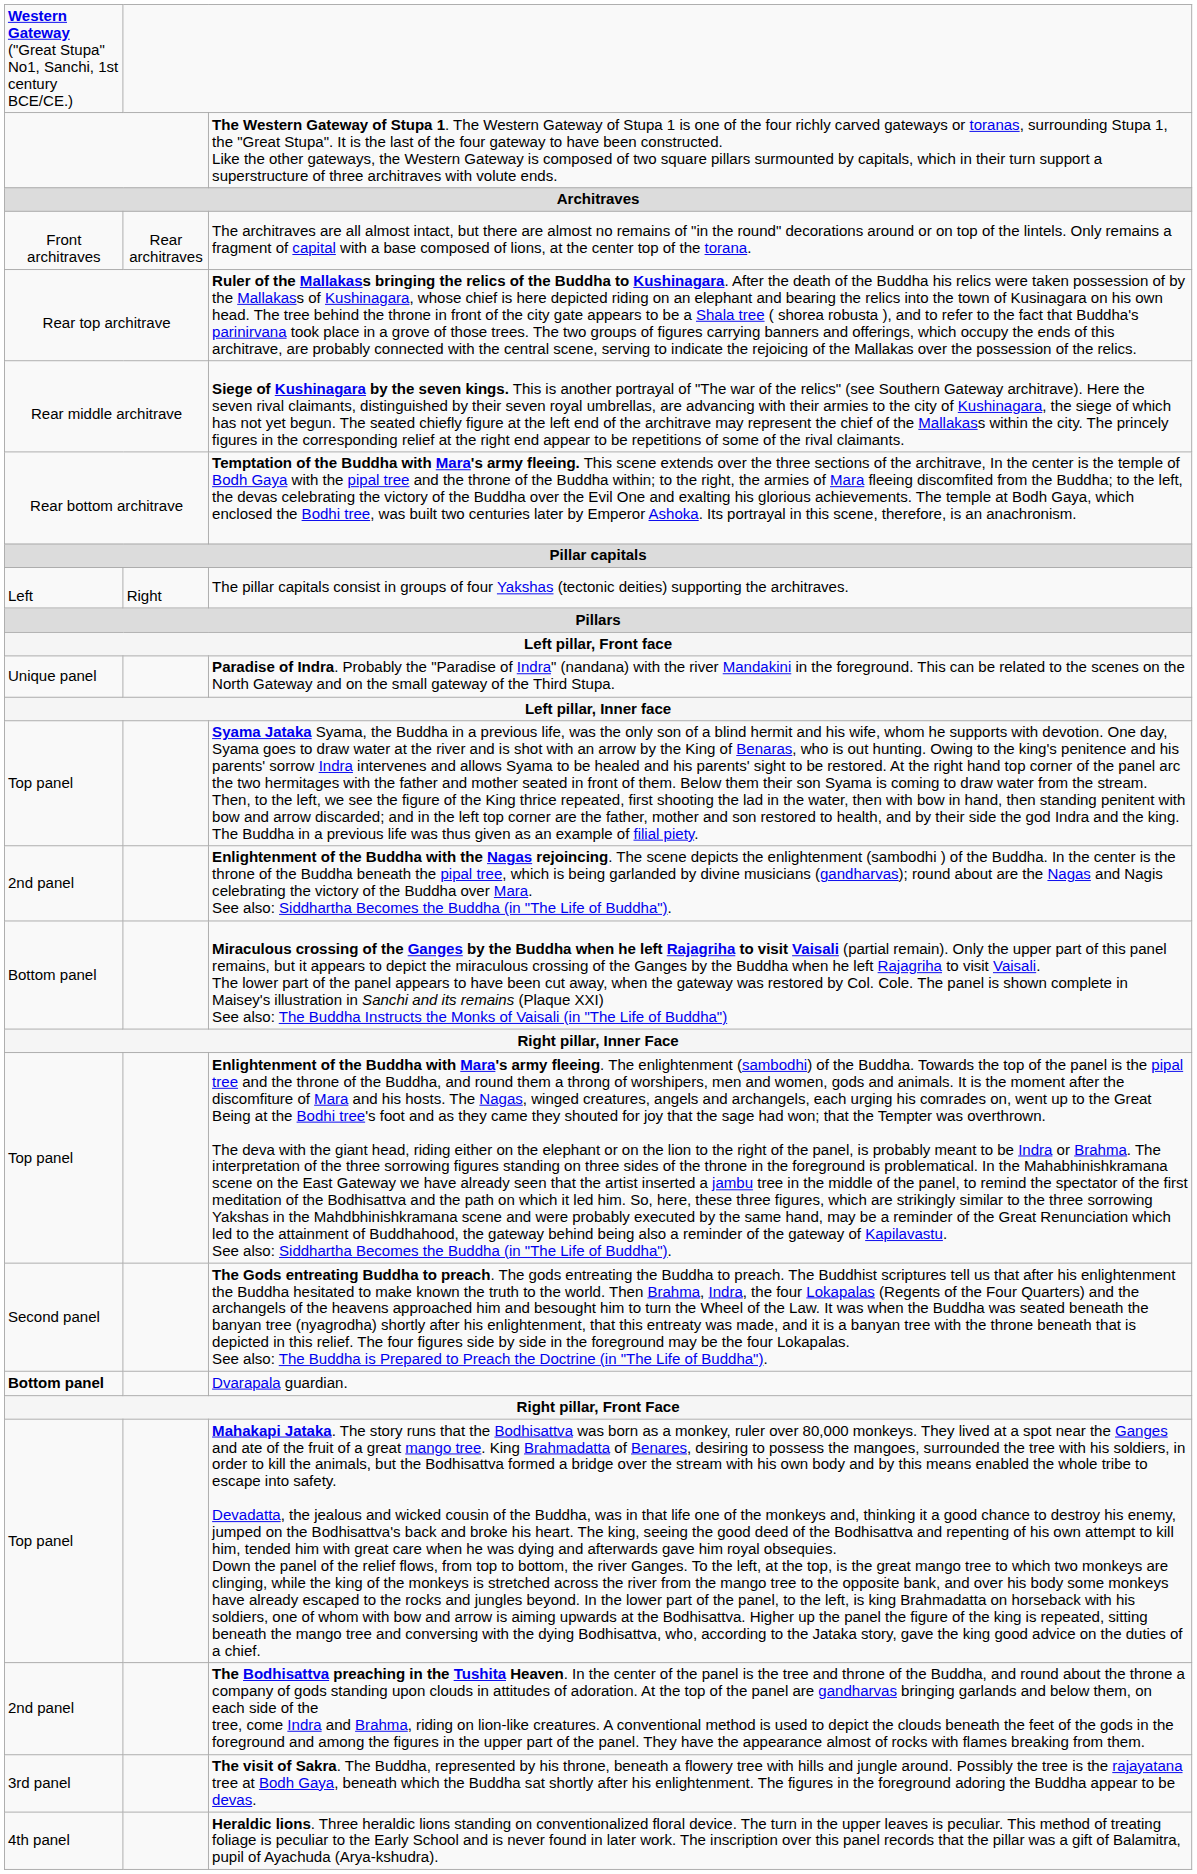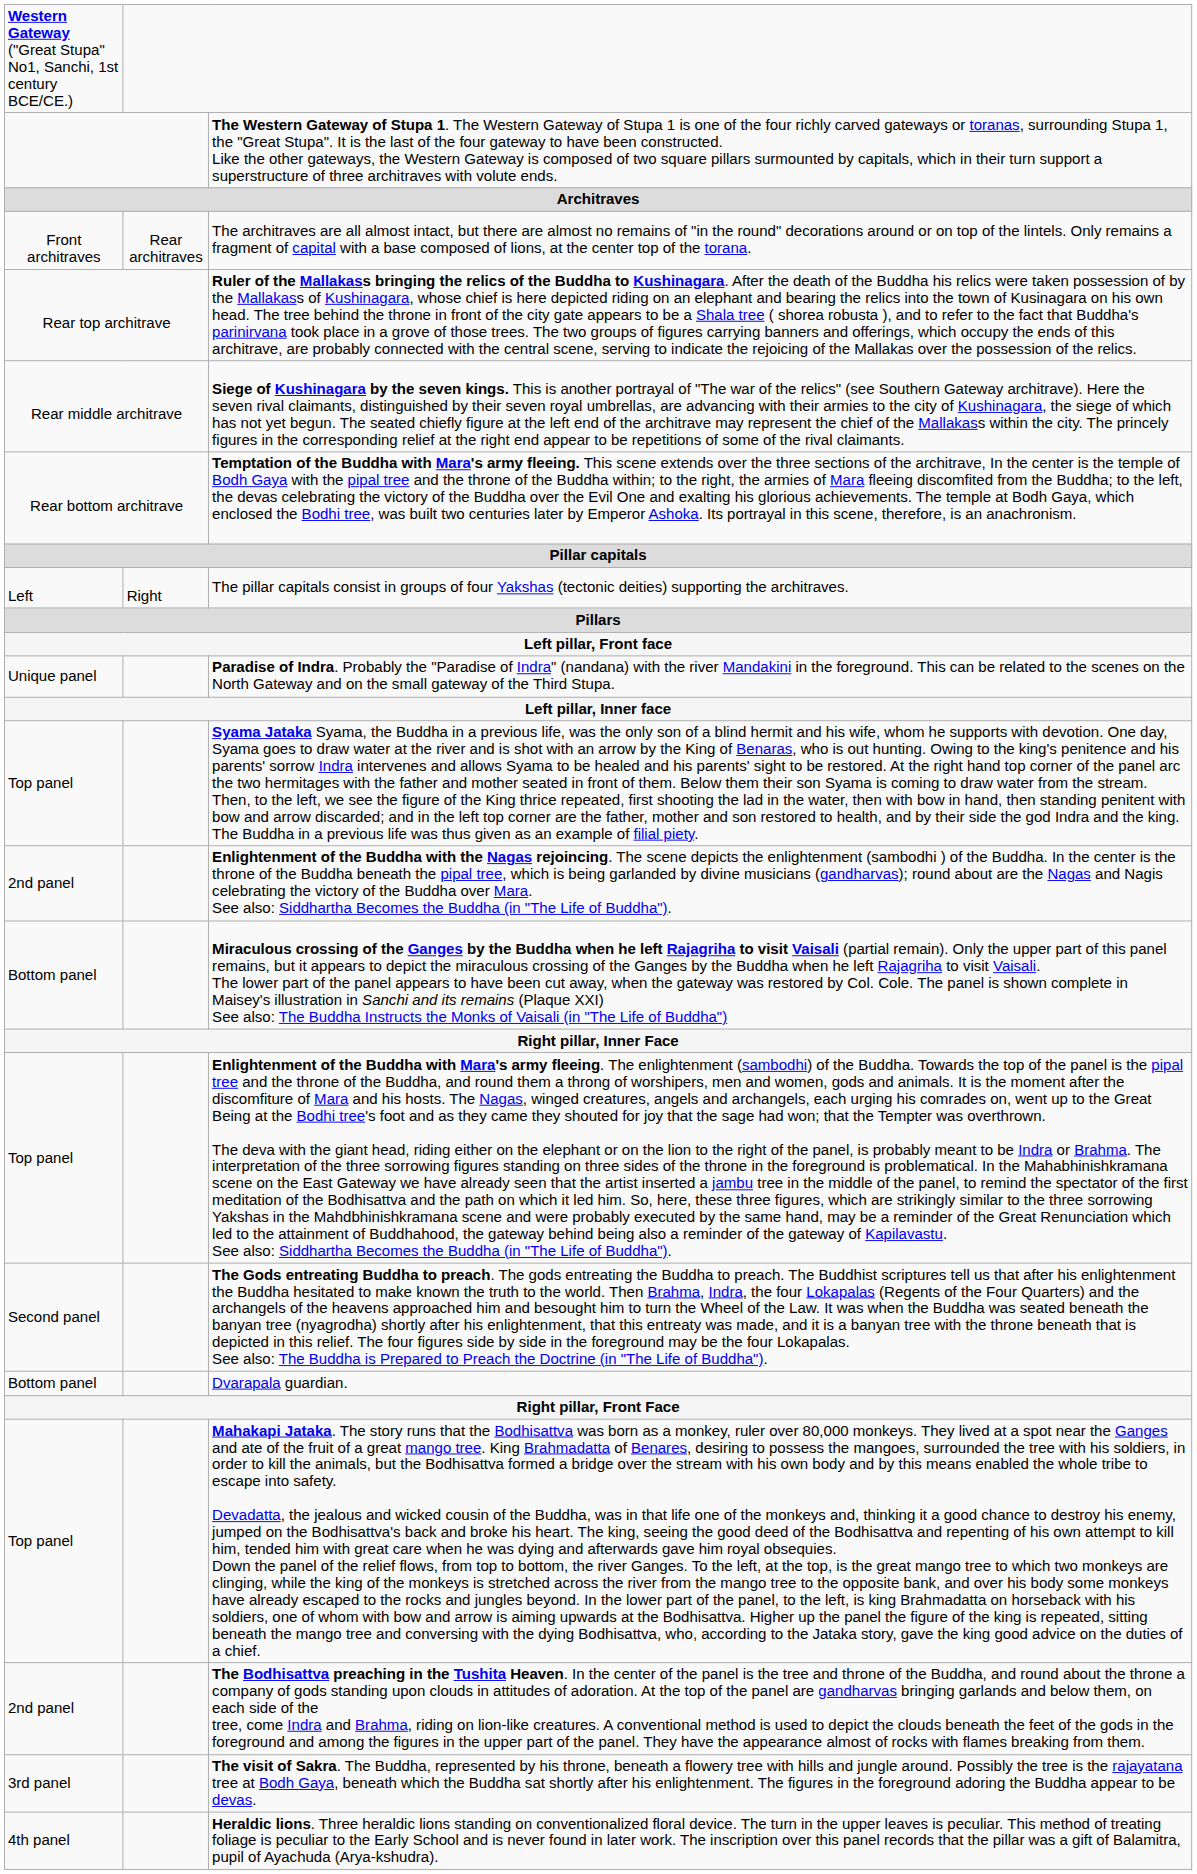(56, 1383) bold -> (52, 1383) normal
